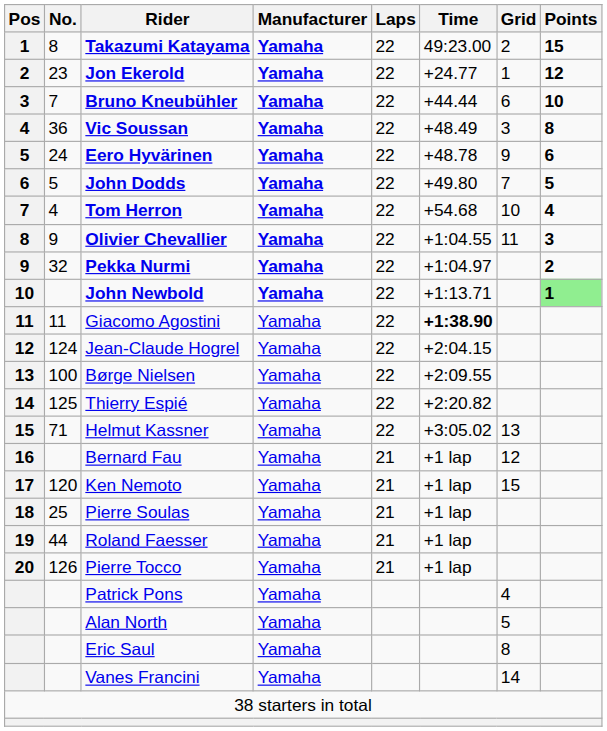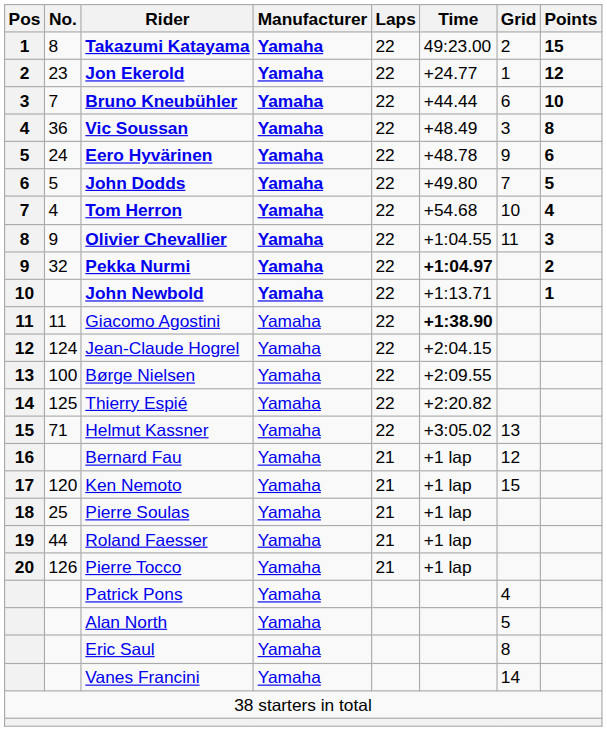(458, 265) normal -> (458, 265) bold
(549, 293) lightgreen background -> (549, 293) no background
